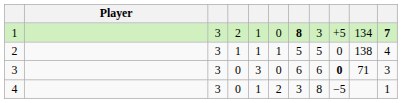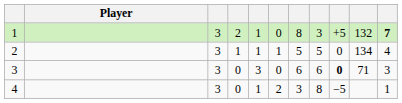(299, 32) bold -> (299, 32) normal
(363, 32) 134 -> (363, 32) 132
(363, 51) 138 -> (363, 51) 134
